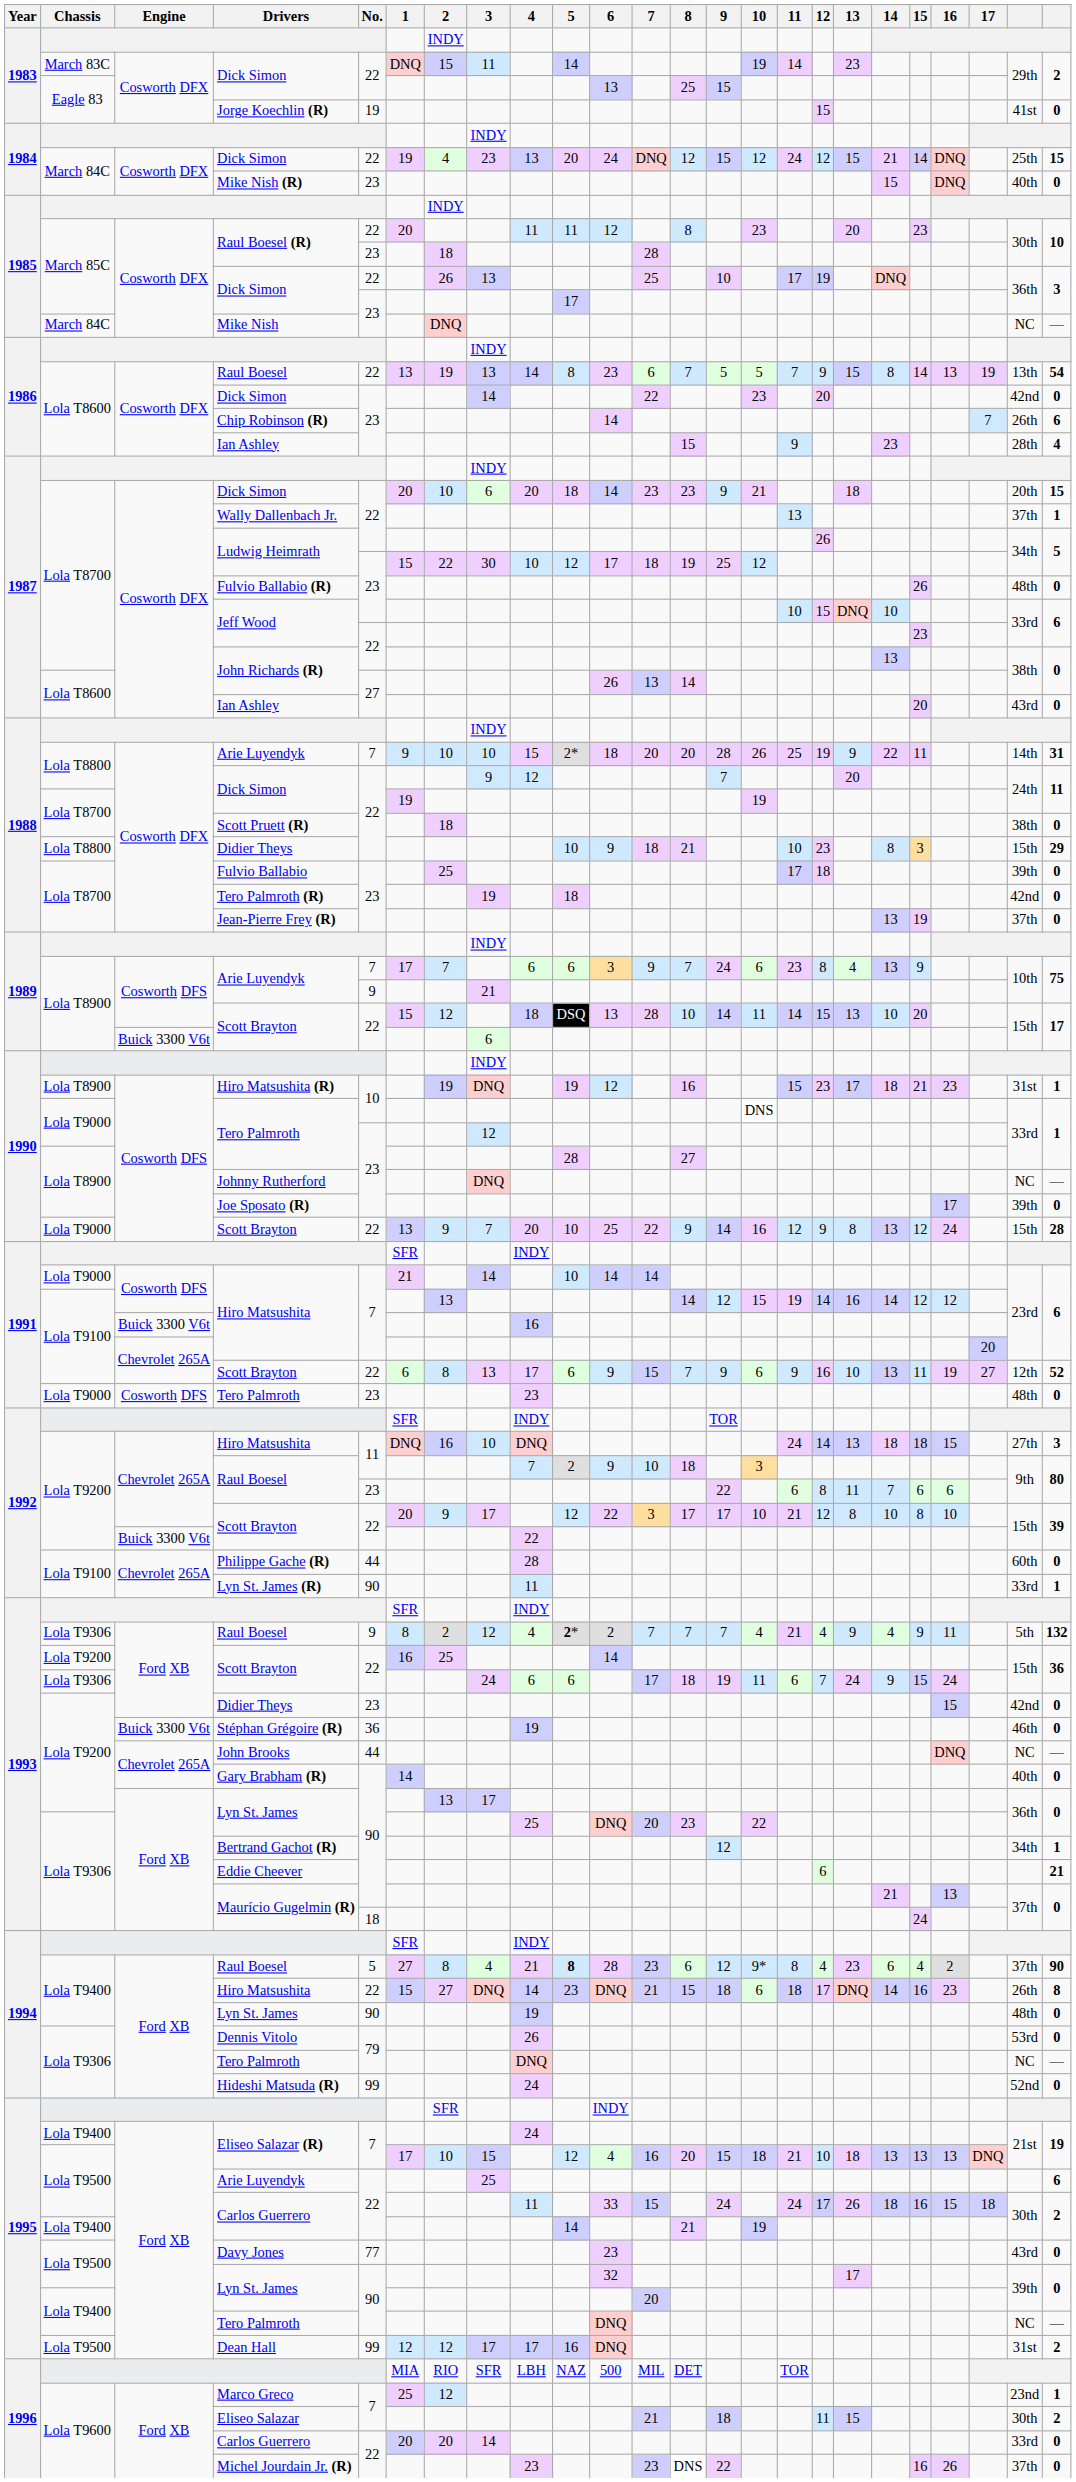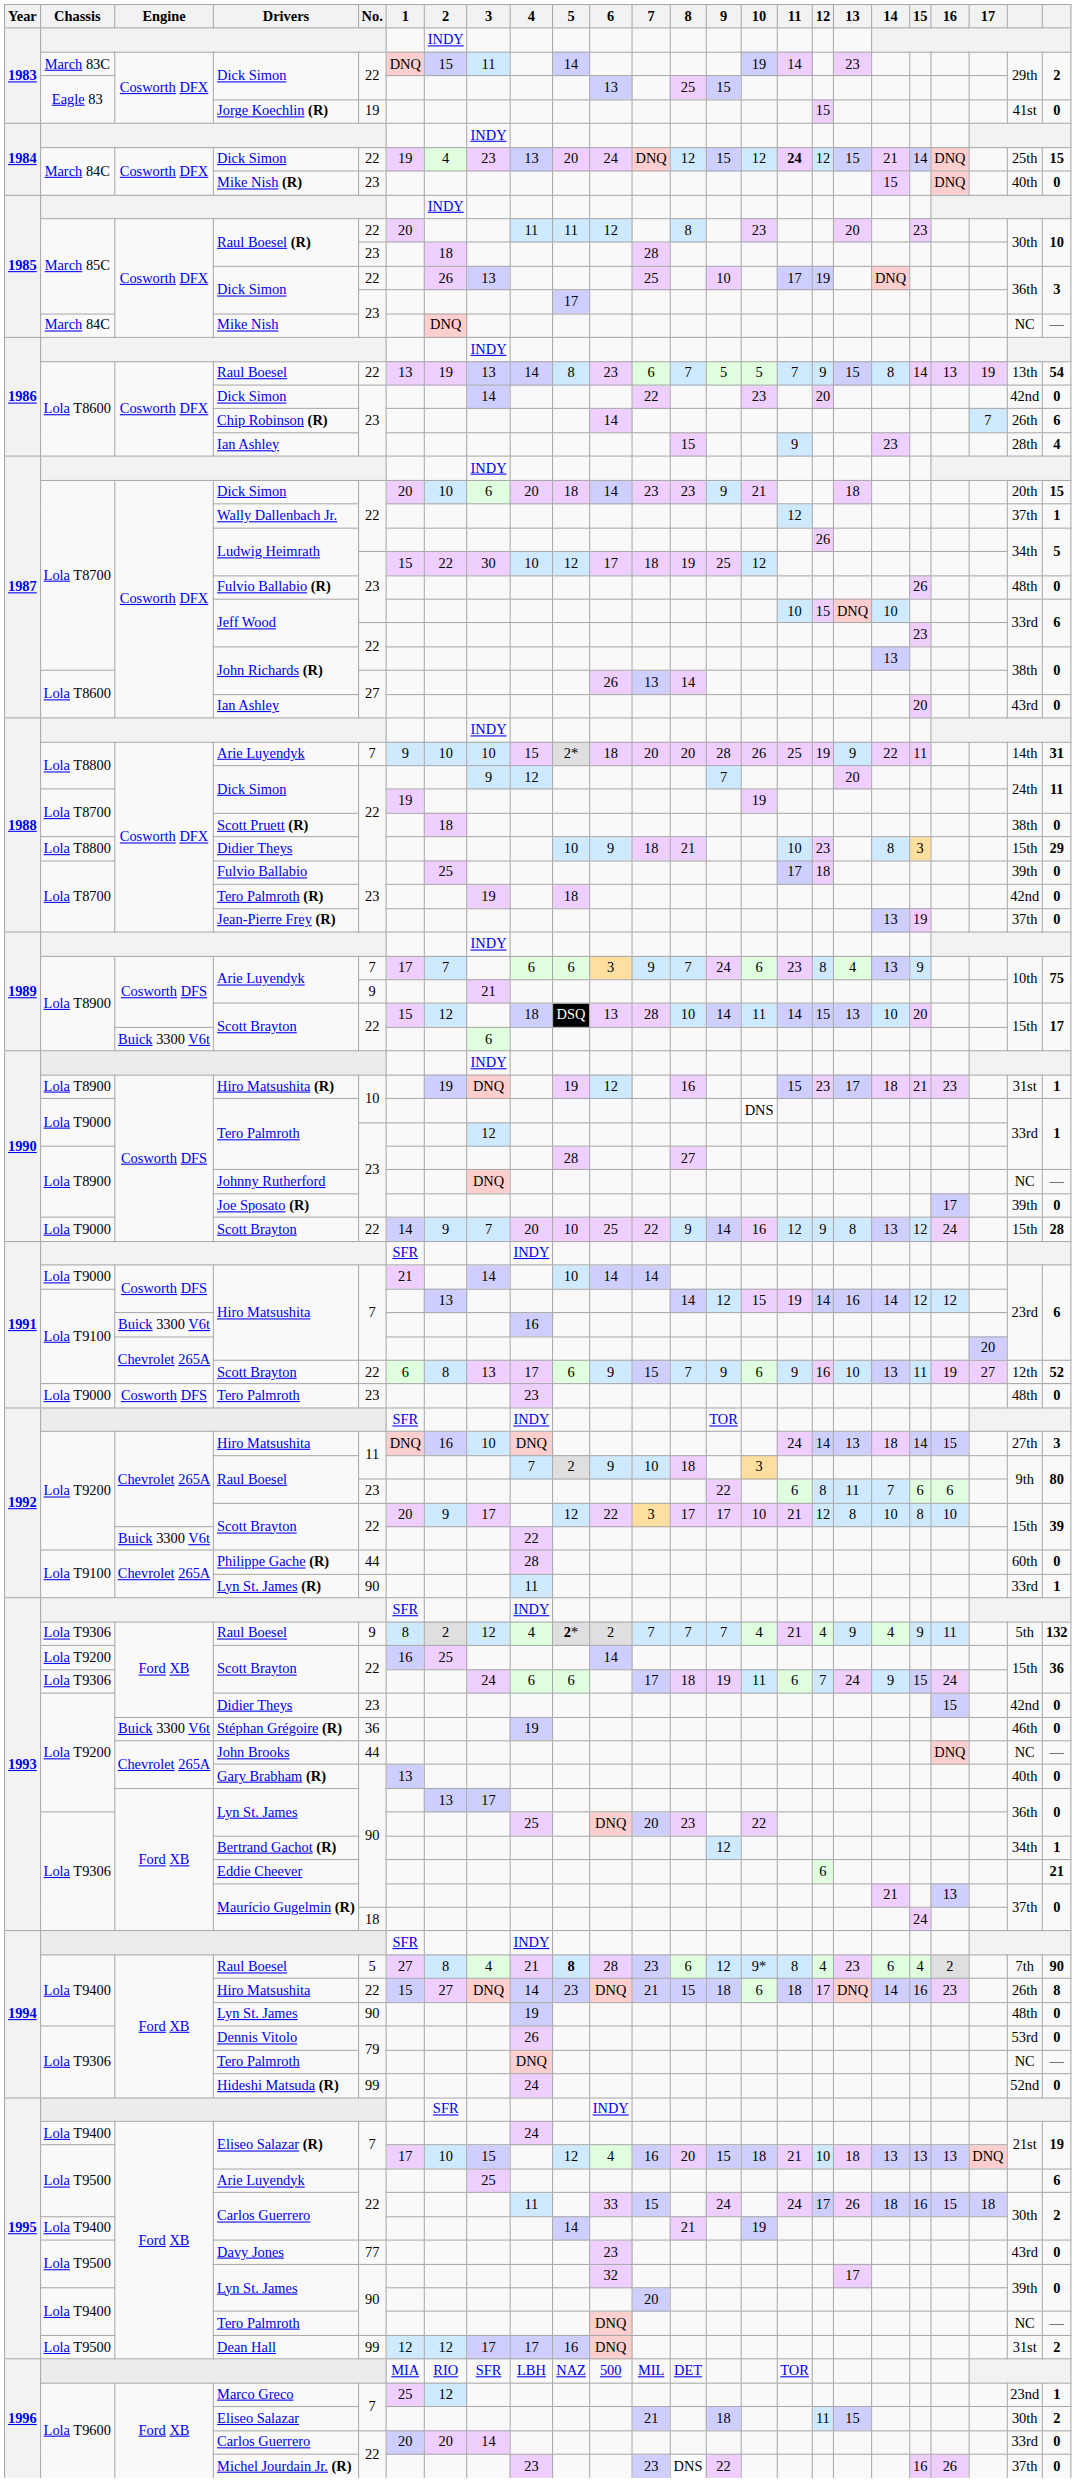(795, 158) normal -> (795, 158) bold
(795, 515) 13 -> (795, 515) 12
(405, 1228) 13 -> (405, 1228) 14
(920, 1443) 18 -> (920, 1443) 14
(405, 1775) 14 -> (405, 1775) 13
(1025, 1966) 37th -> (1025, 1966) 7th
